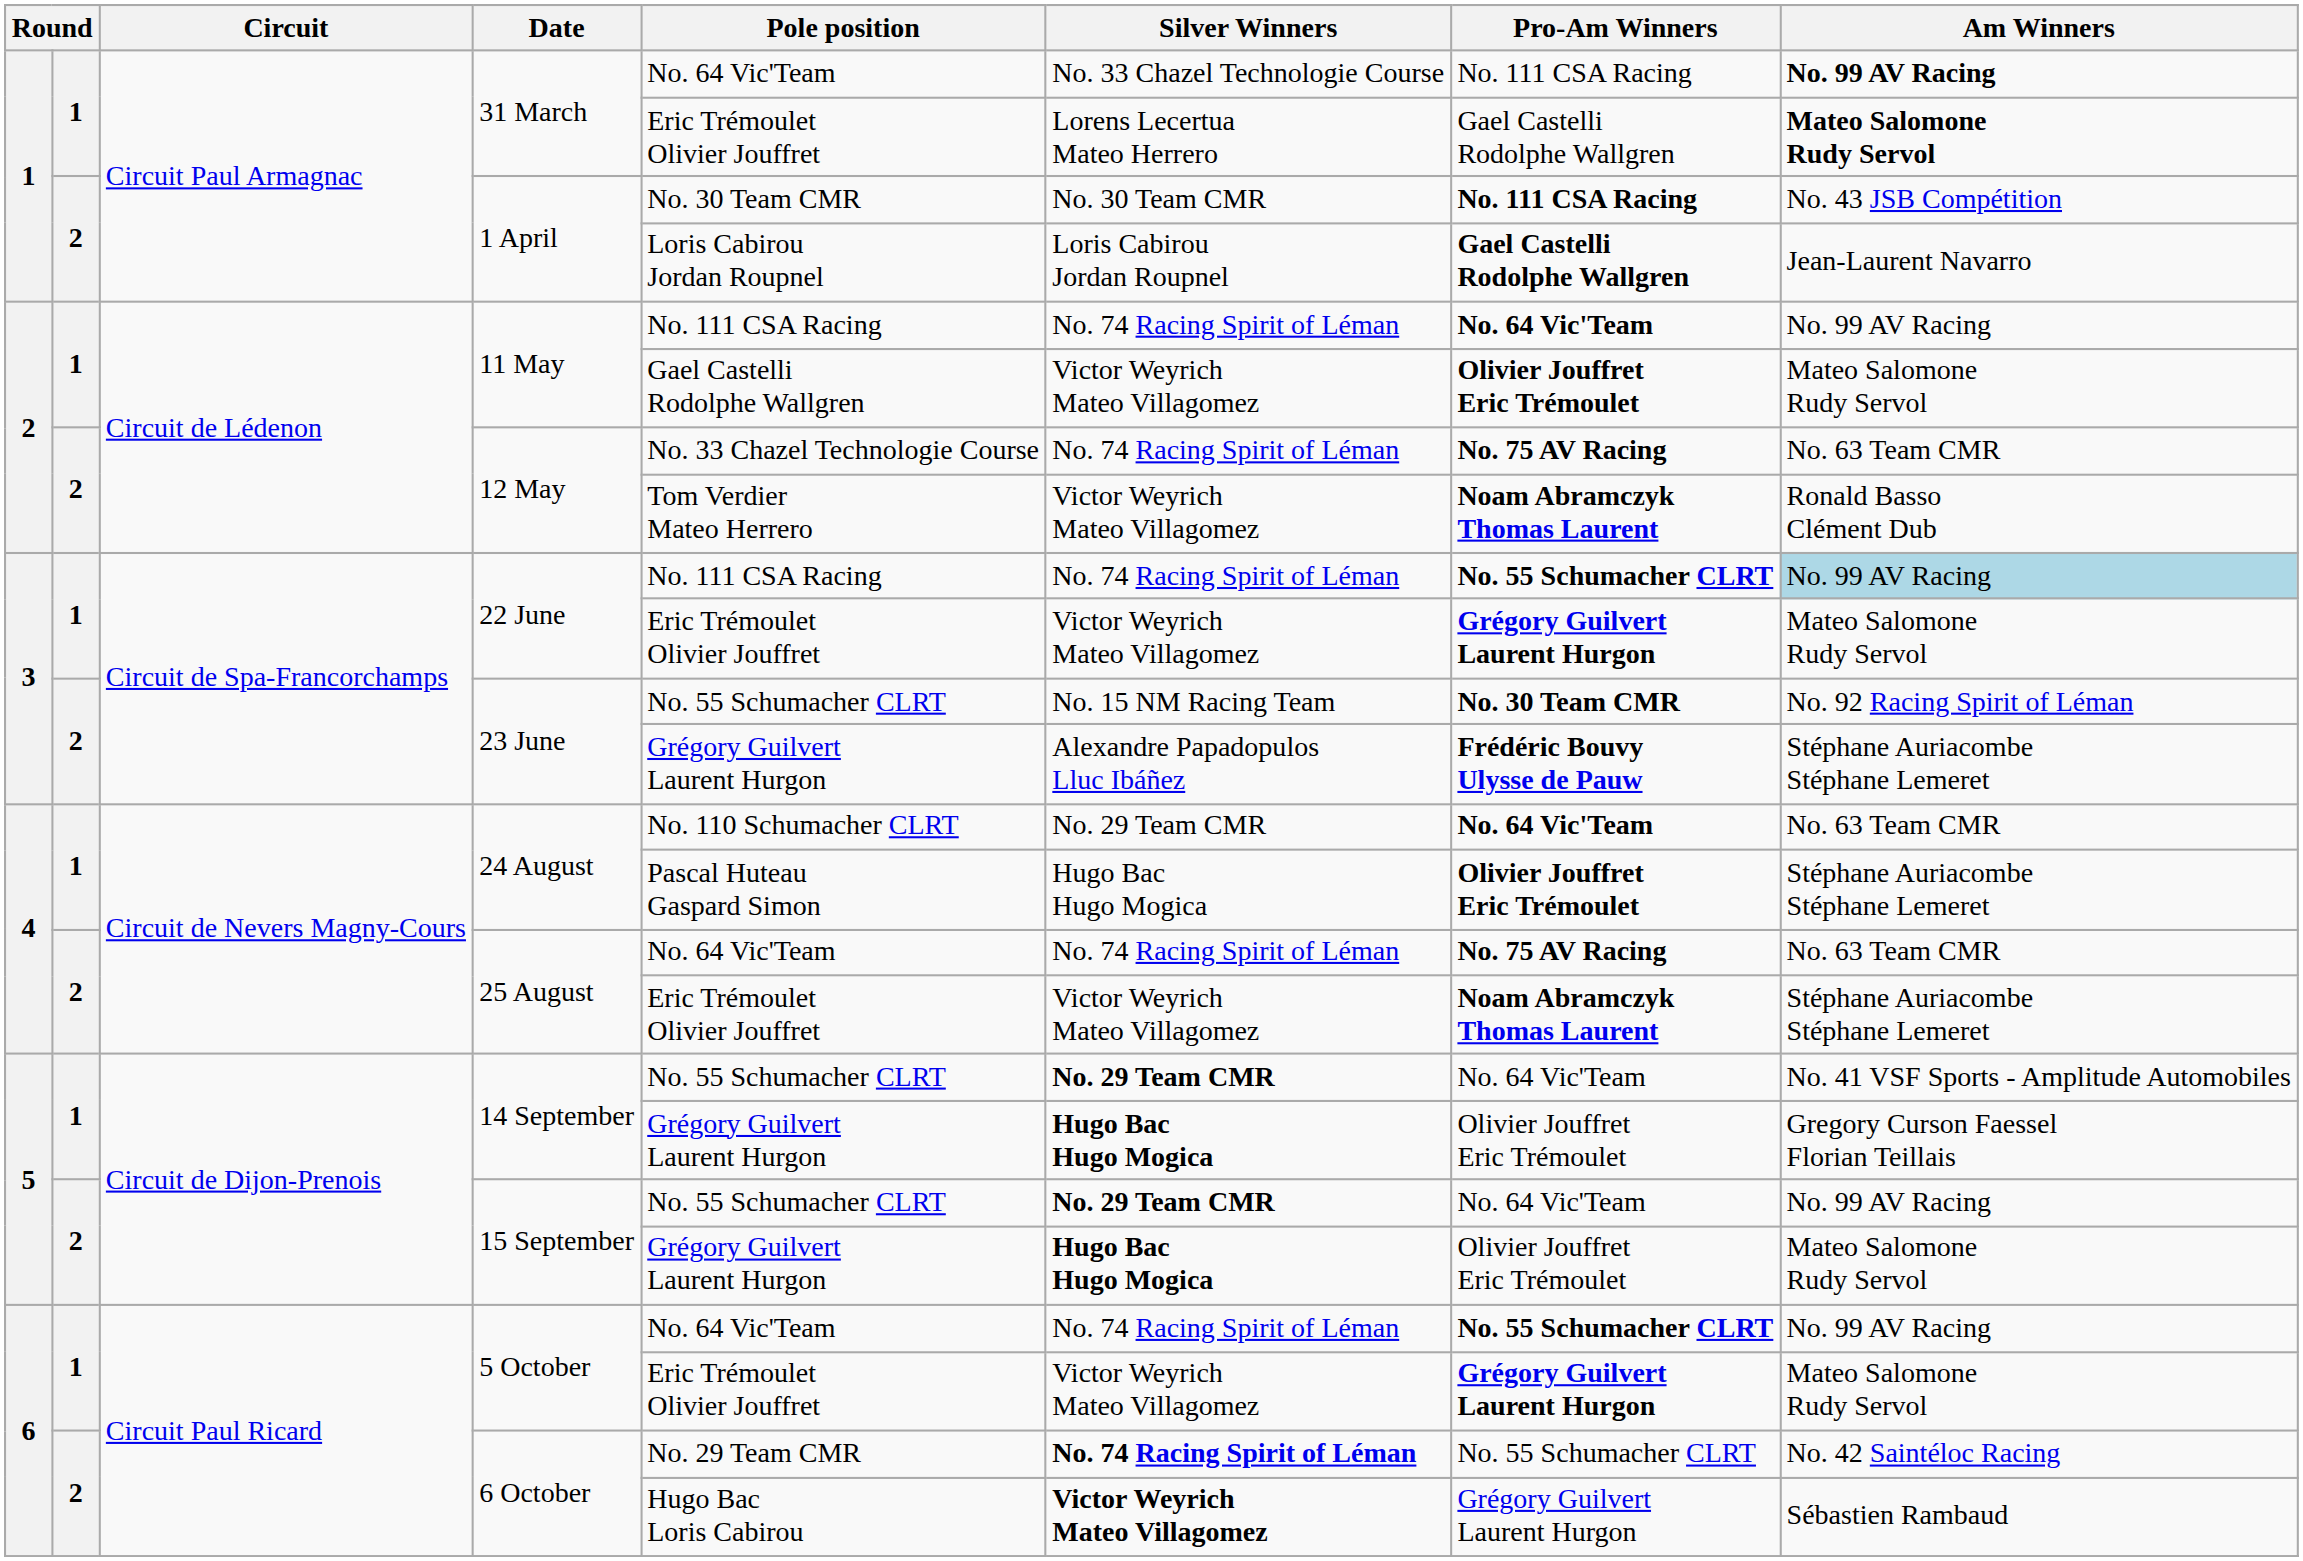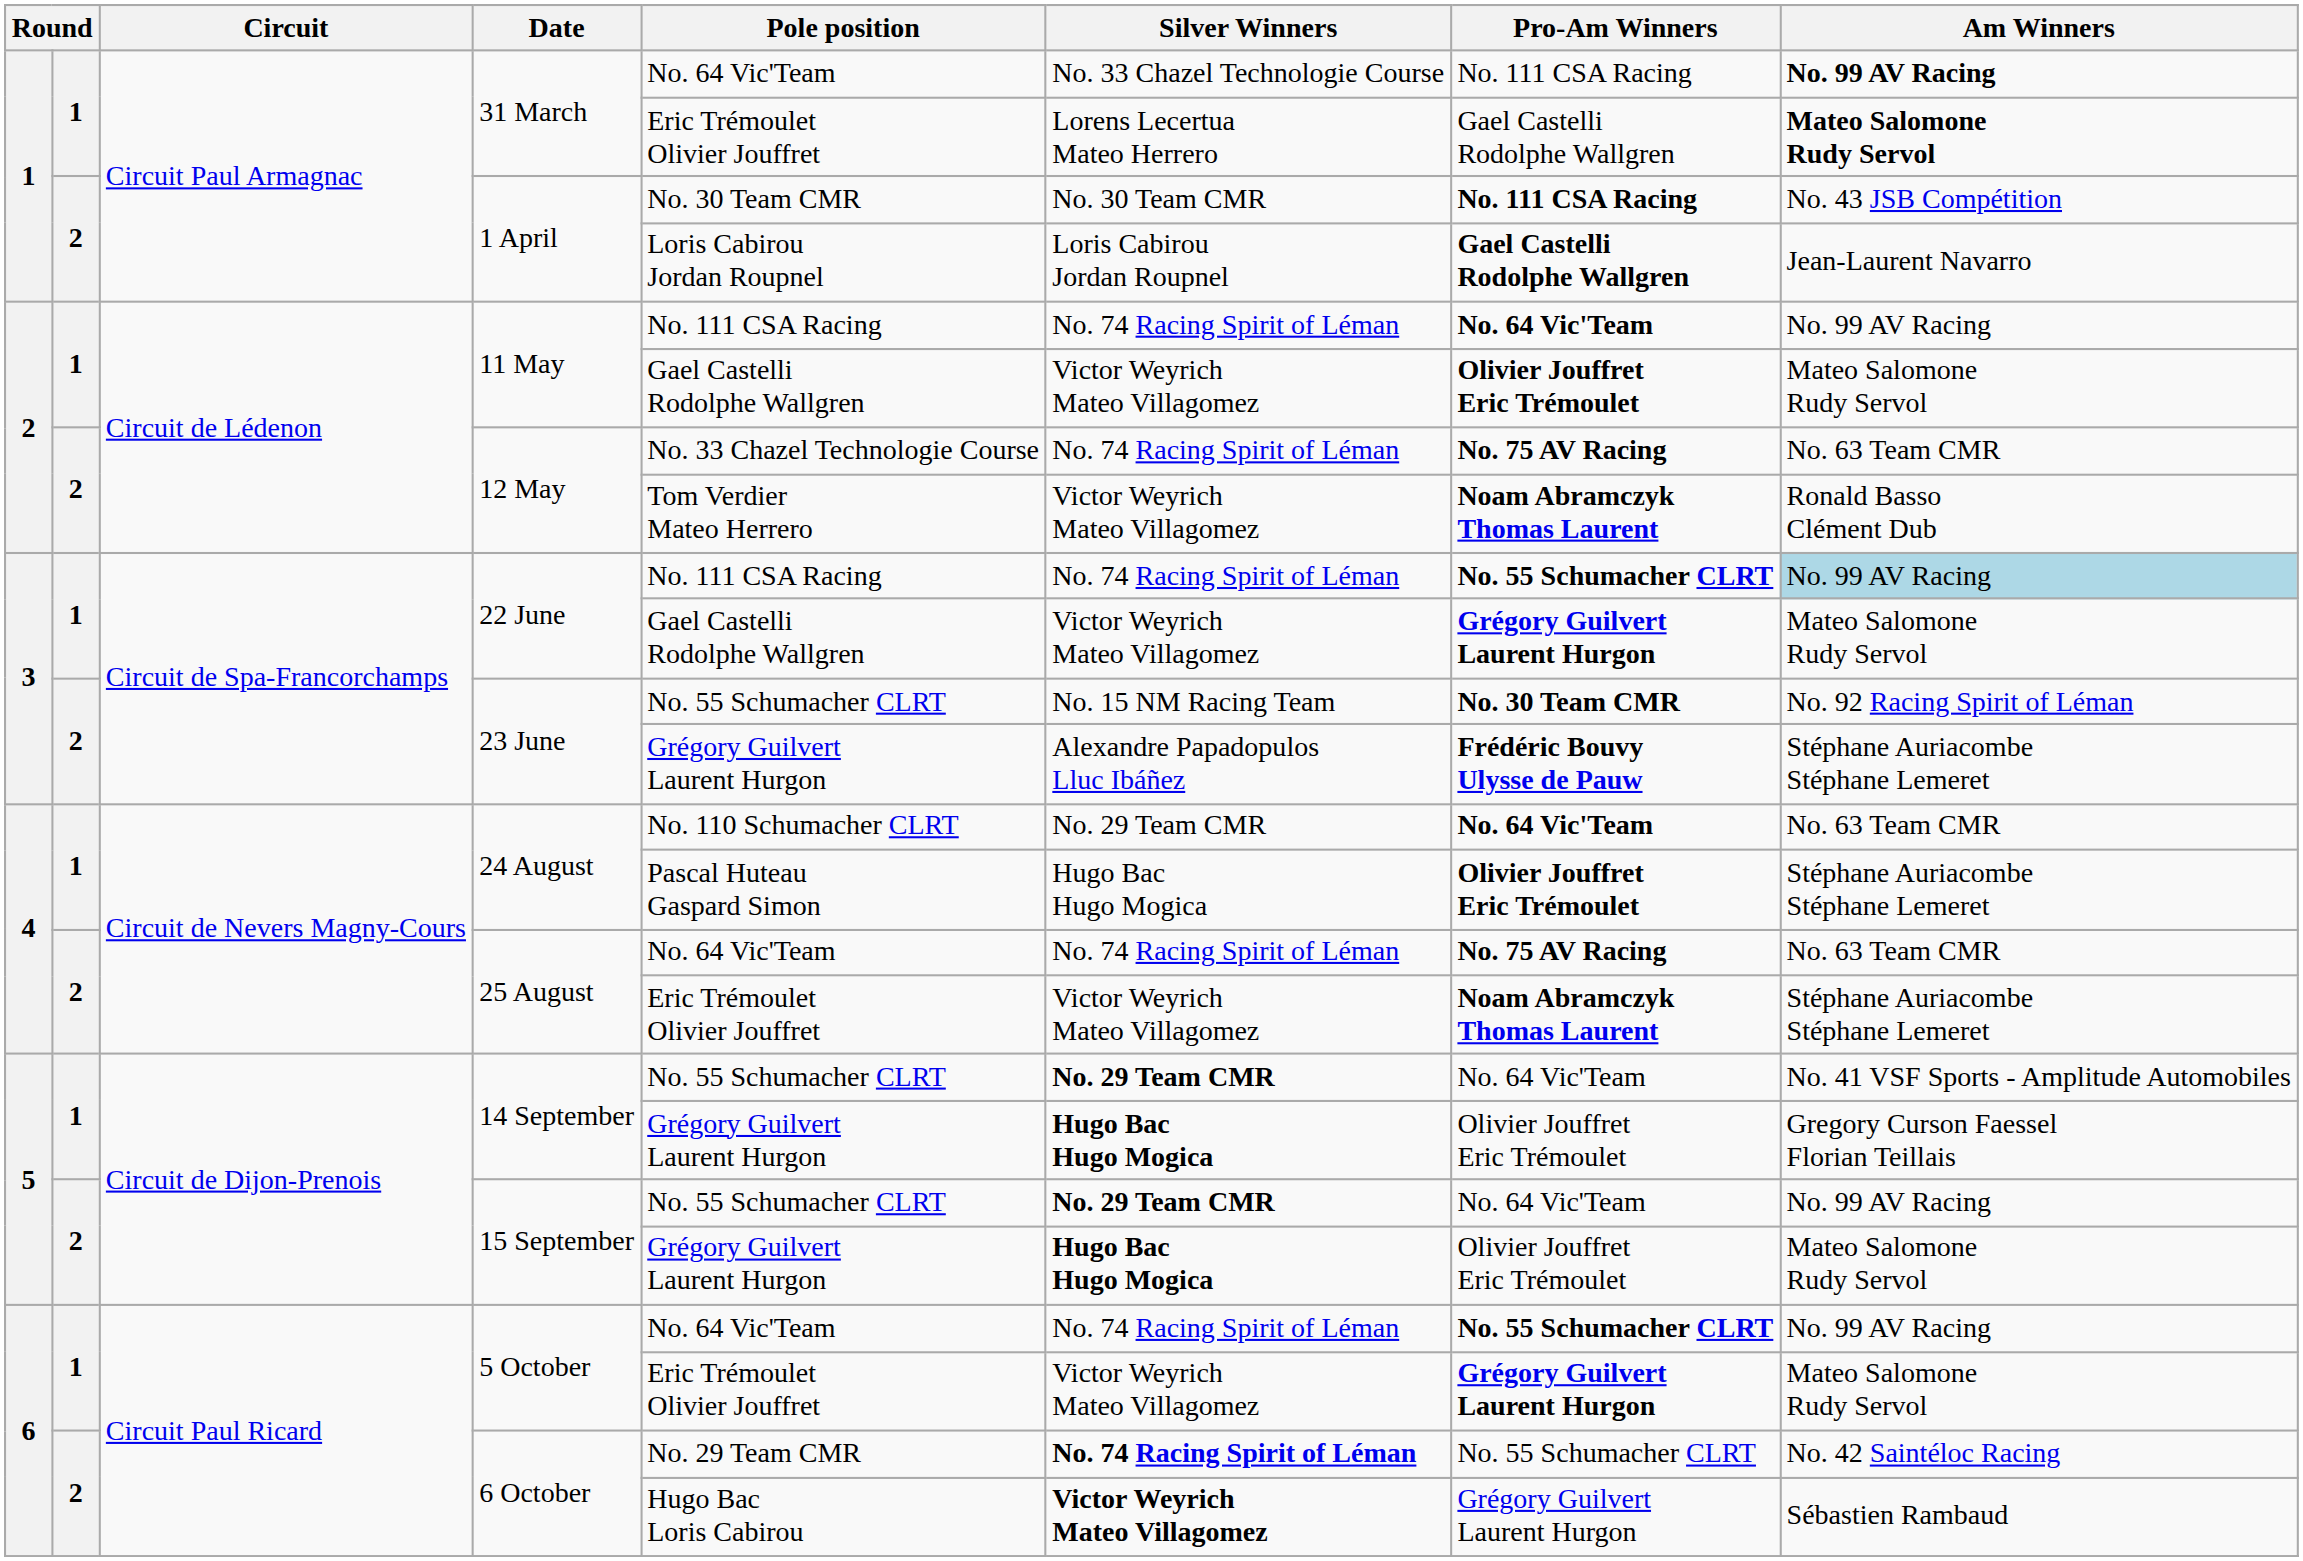(734, 637) Eric Trémoulet Olivier Jouffret -> (756, 637) Gael Castelli Rodolphe Wallgren
